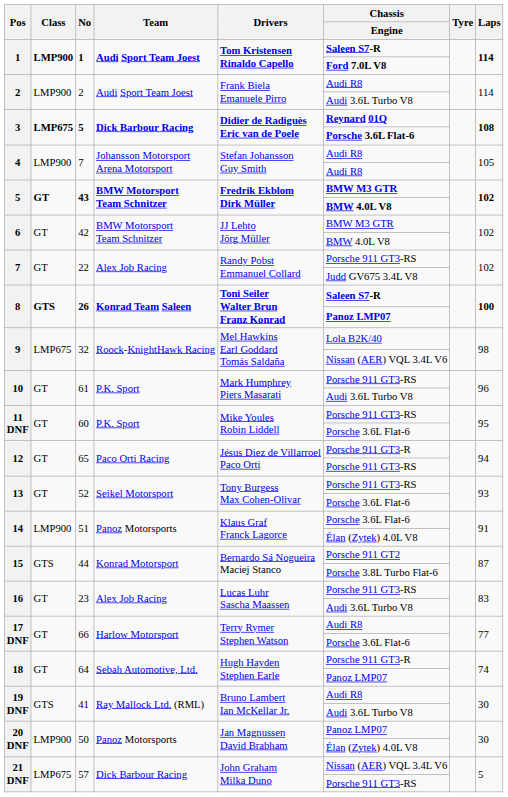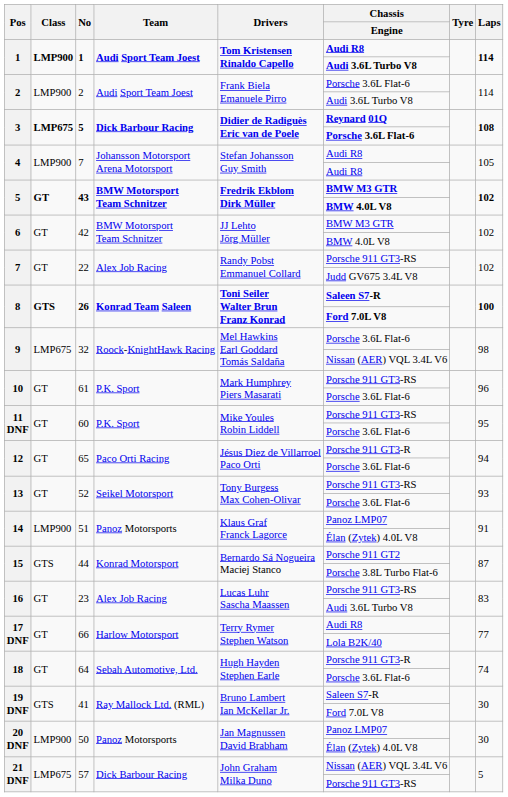(353, 48) Saleen S7-R -> (345, 48) Audi R8
(356, 66) Ford 7.0L V8 -> (371, 66) Audi 3.6L Turbo V8
(344, 83) Audi R8 -> (368, 83) Porsche 3.6L Flat-6
(358, 317) Panoz LMP07 -> (356, 317) Ford 7.0L V8
(354, 338) Lola B2K/40 -> (368, 338) Porsche 3.6L Flat-6
(369, 397) Audi 3.6L Turbo V8 -> (368, 397) Porsche 3.6L Flat-6
(371, 467) Porsche 911 GT3-RS -> (368, 467) Porsche 3.6L Flat-6
(368, 519) Porsche 3.6L Flat-6 -> (357, 519) Panoz LMP07
(368, 642) Porsche 3.6L Flat-6 -> (354, 642) Lola B2K/40
(357, 677) Panoz LMP07 -> (368, 677) Porsche 3.6L Flat-6
(344, 695) Audi R8 -> (352, 695) Saleen S7-R
(369, 712) Audi 3.6L Turbo V8 -> (355, 712) Ford 7.0L V8
